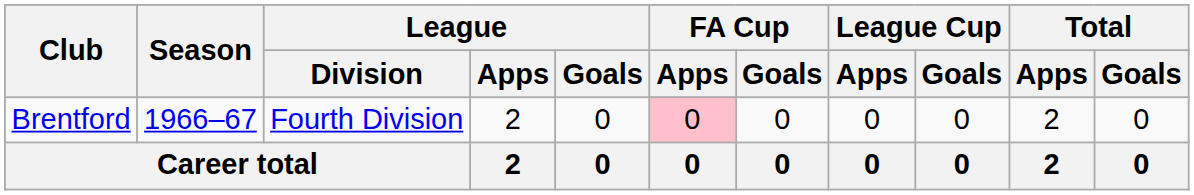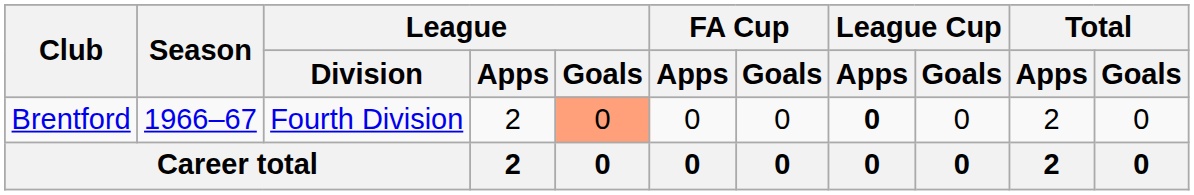(603, 119) no background -> (603, 119) lightsalmon background
(692, 119) pink background -> (692, 119) no background
(872, 119) normal -> (872, 119) bold
